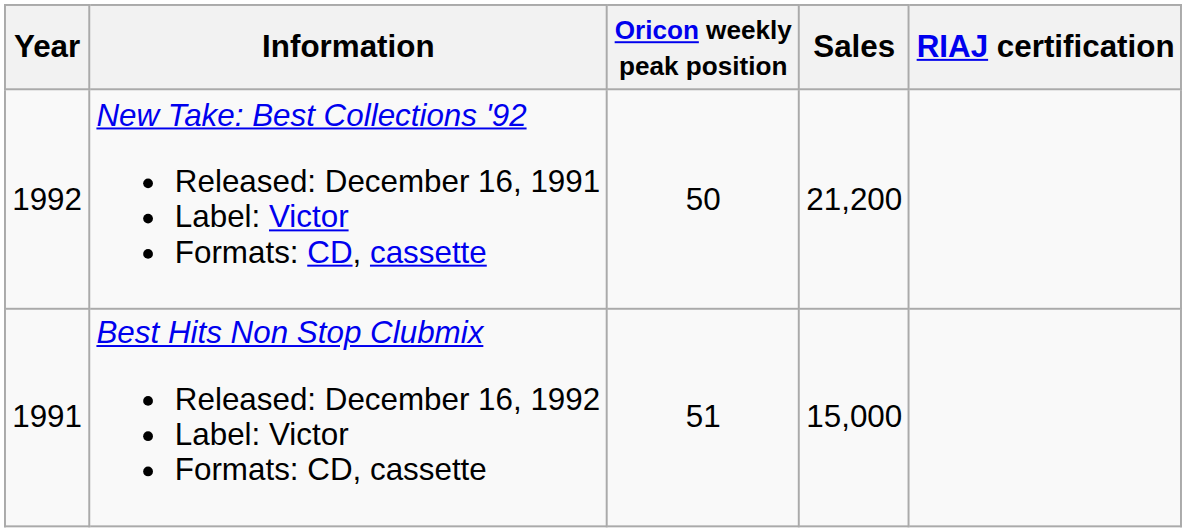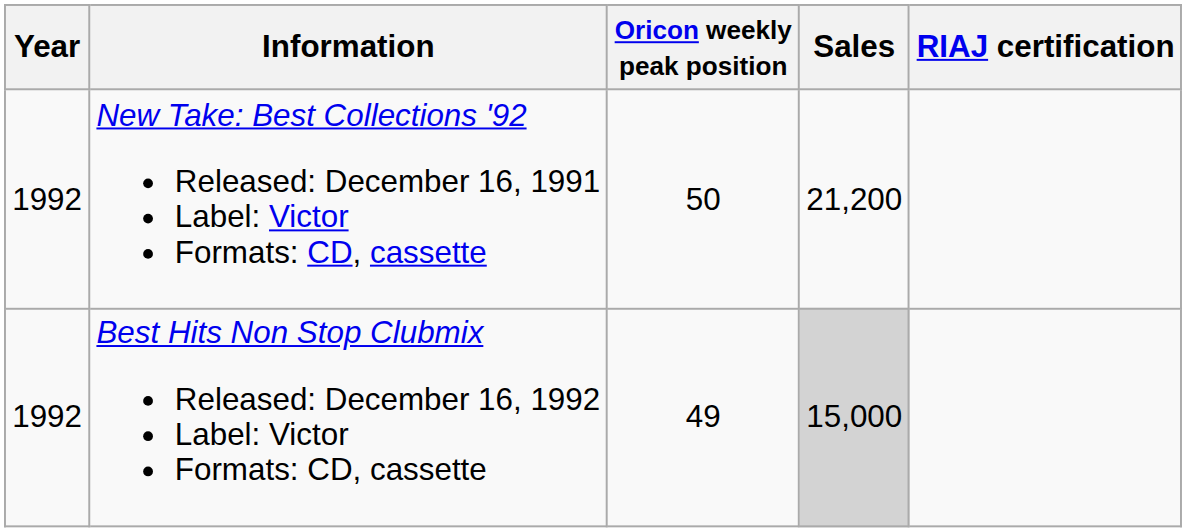(47, 416) 1991 -> (47, 416) 1992
(703, 416) 51 -> (703, 416) 49
(854, 416) no background -> (854, 416) lightgrey background
